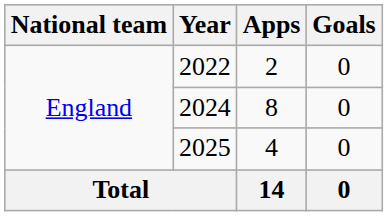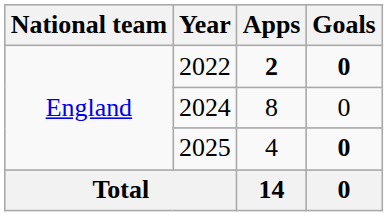(272, 66) normal -> (272, 66) bold
(344, 66) normal -> (344, 66) bold
(344, 148) normal -> (344, 148) bold
